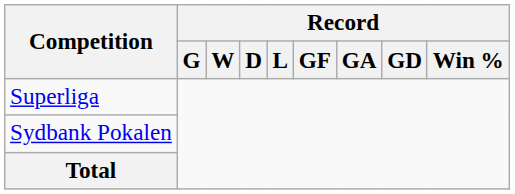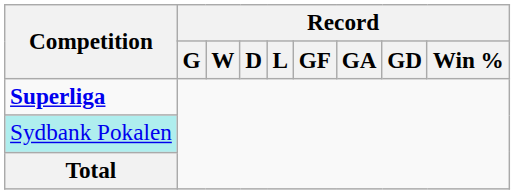(55, 96) normal -> (58, 96) bold
(91, 133) no background -> (91, 133) paleturquoise background
